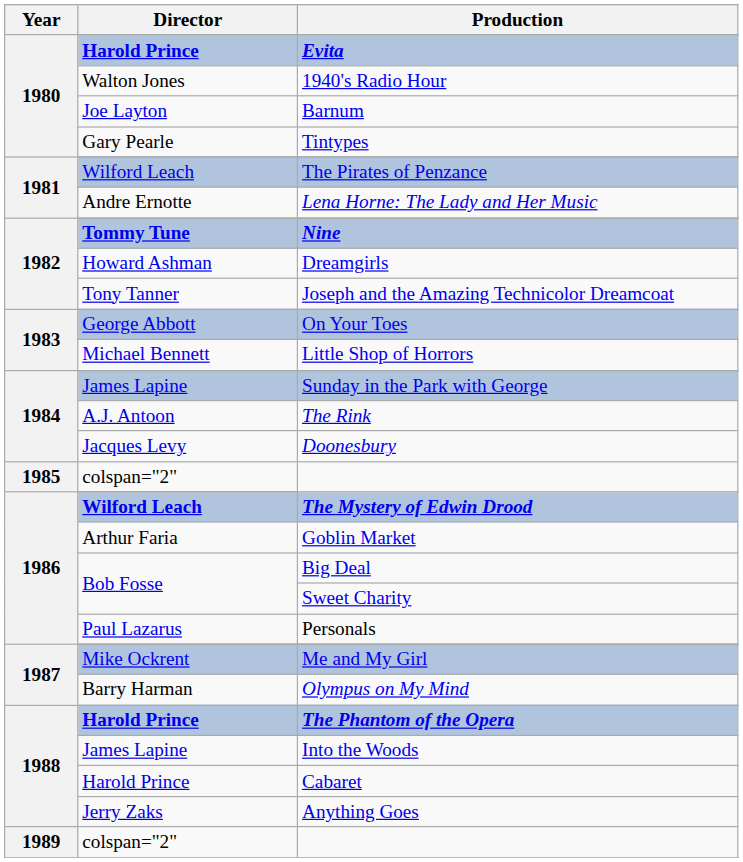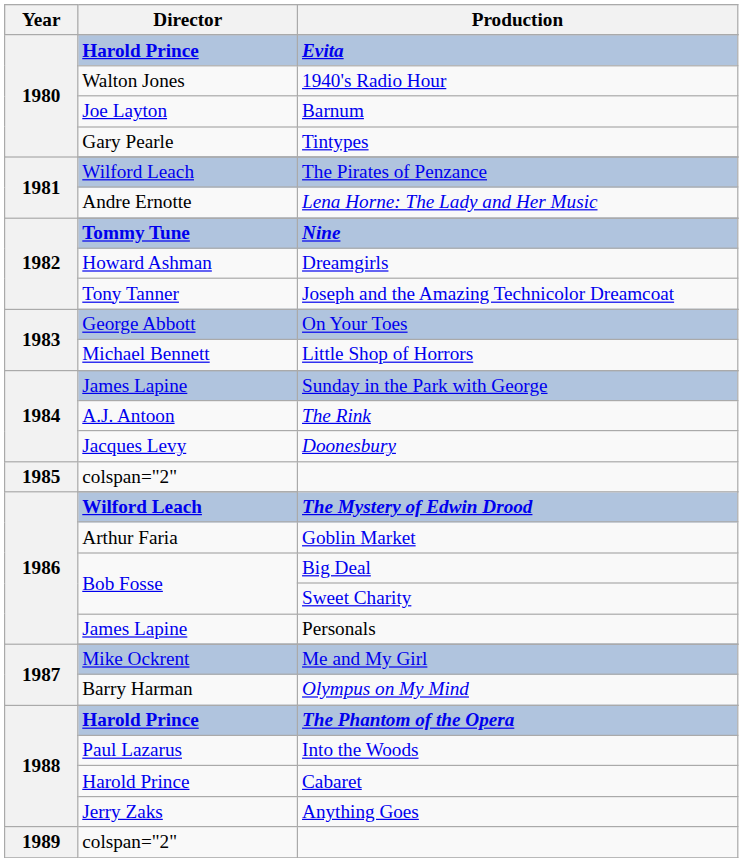(132, 628) Paul Lazarus -> (135, 628) James Lapine
(135, 750) James Lapine -> (132, 750) Paul Lazarus
